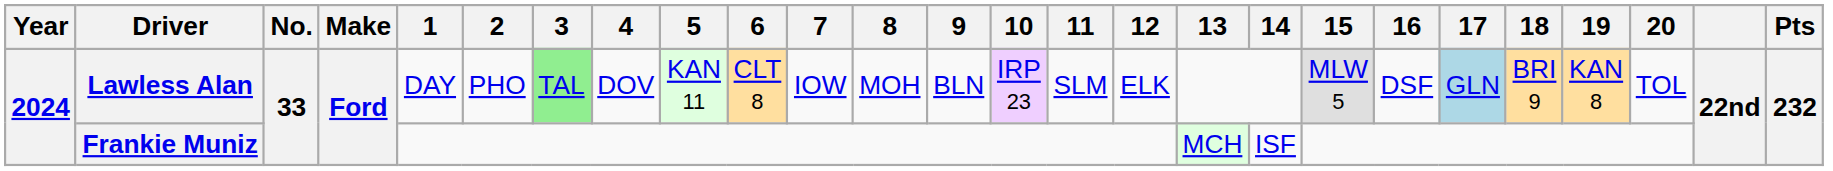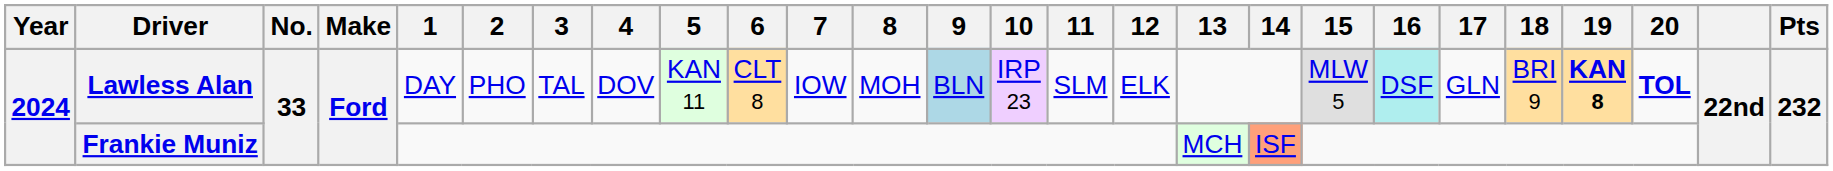(561, 85) lightgreen background -> (561, 85) no background
(959, 85) no background -> (959, 85) lightblue background
(1407, 85) no background -> (1407, 85) paleturquoise background
(1473, 85) lightblue background -> (1473, 85) no background
(1596, 84) normal -> (1598, 85) bold
(1661, 85) normal -> (1665, 85) bold
(1275, 144) no background -> (1275, 144) lightsalmon background
